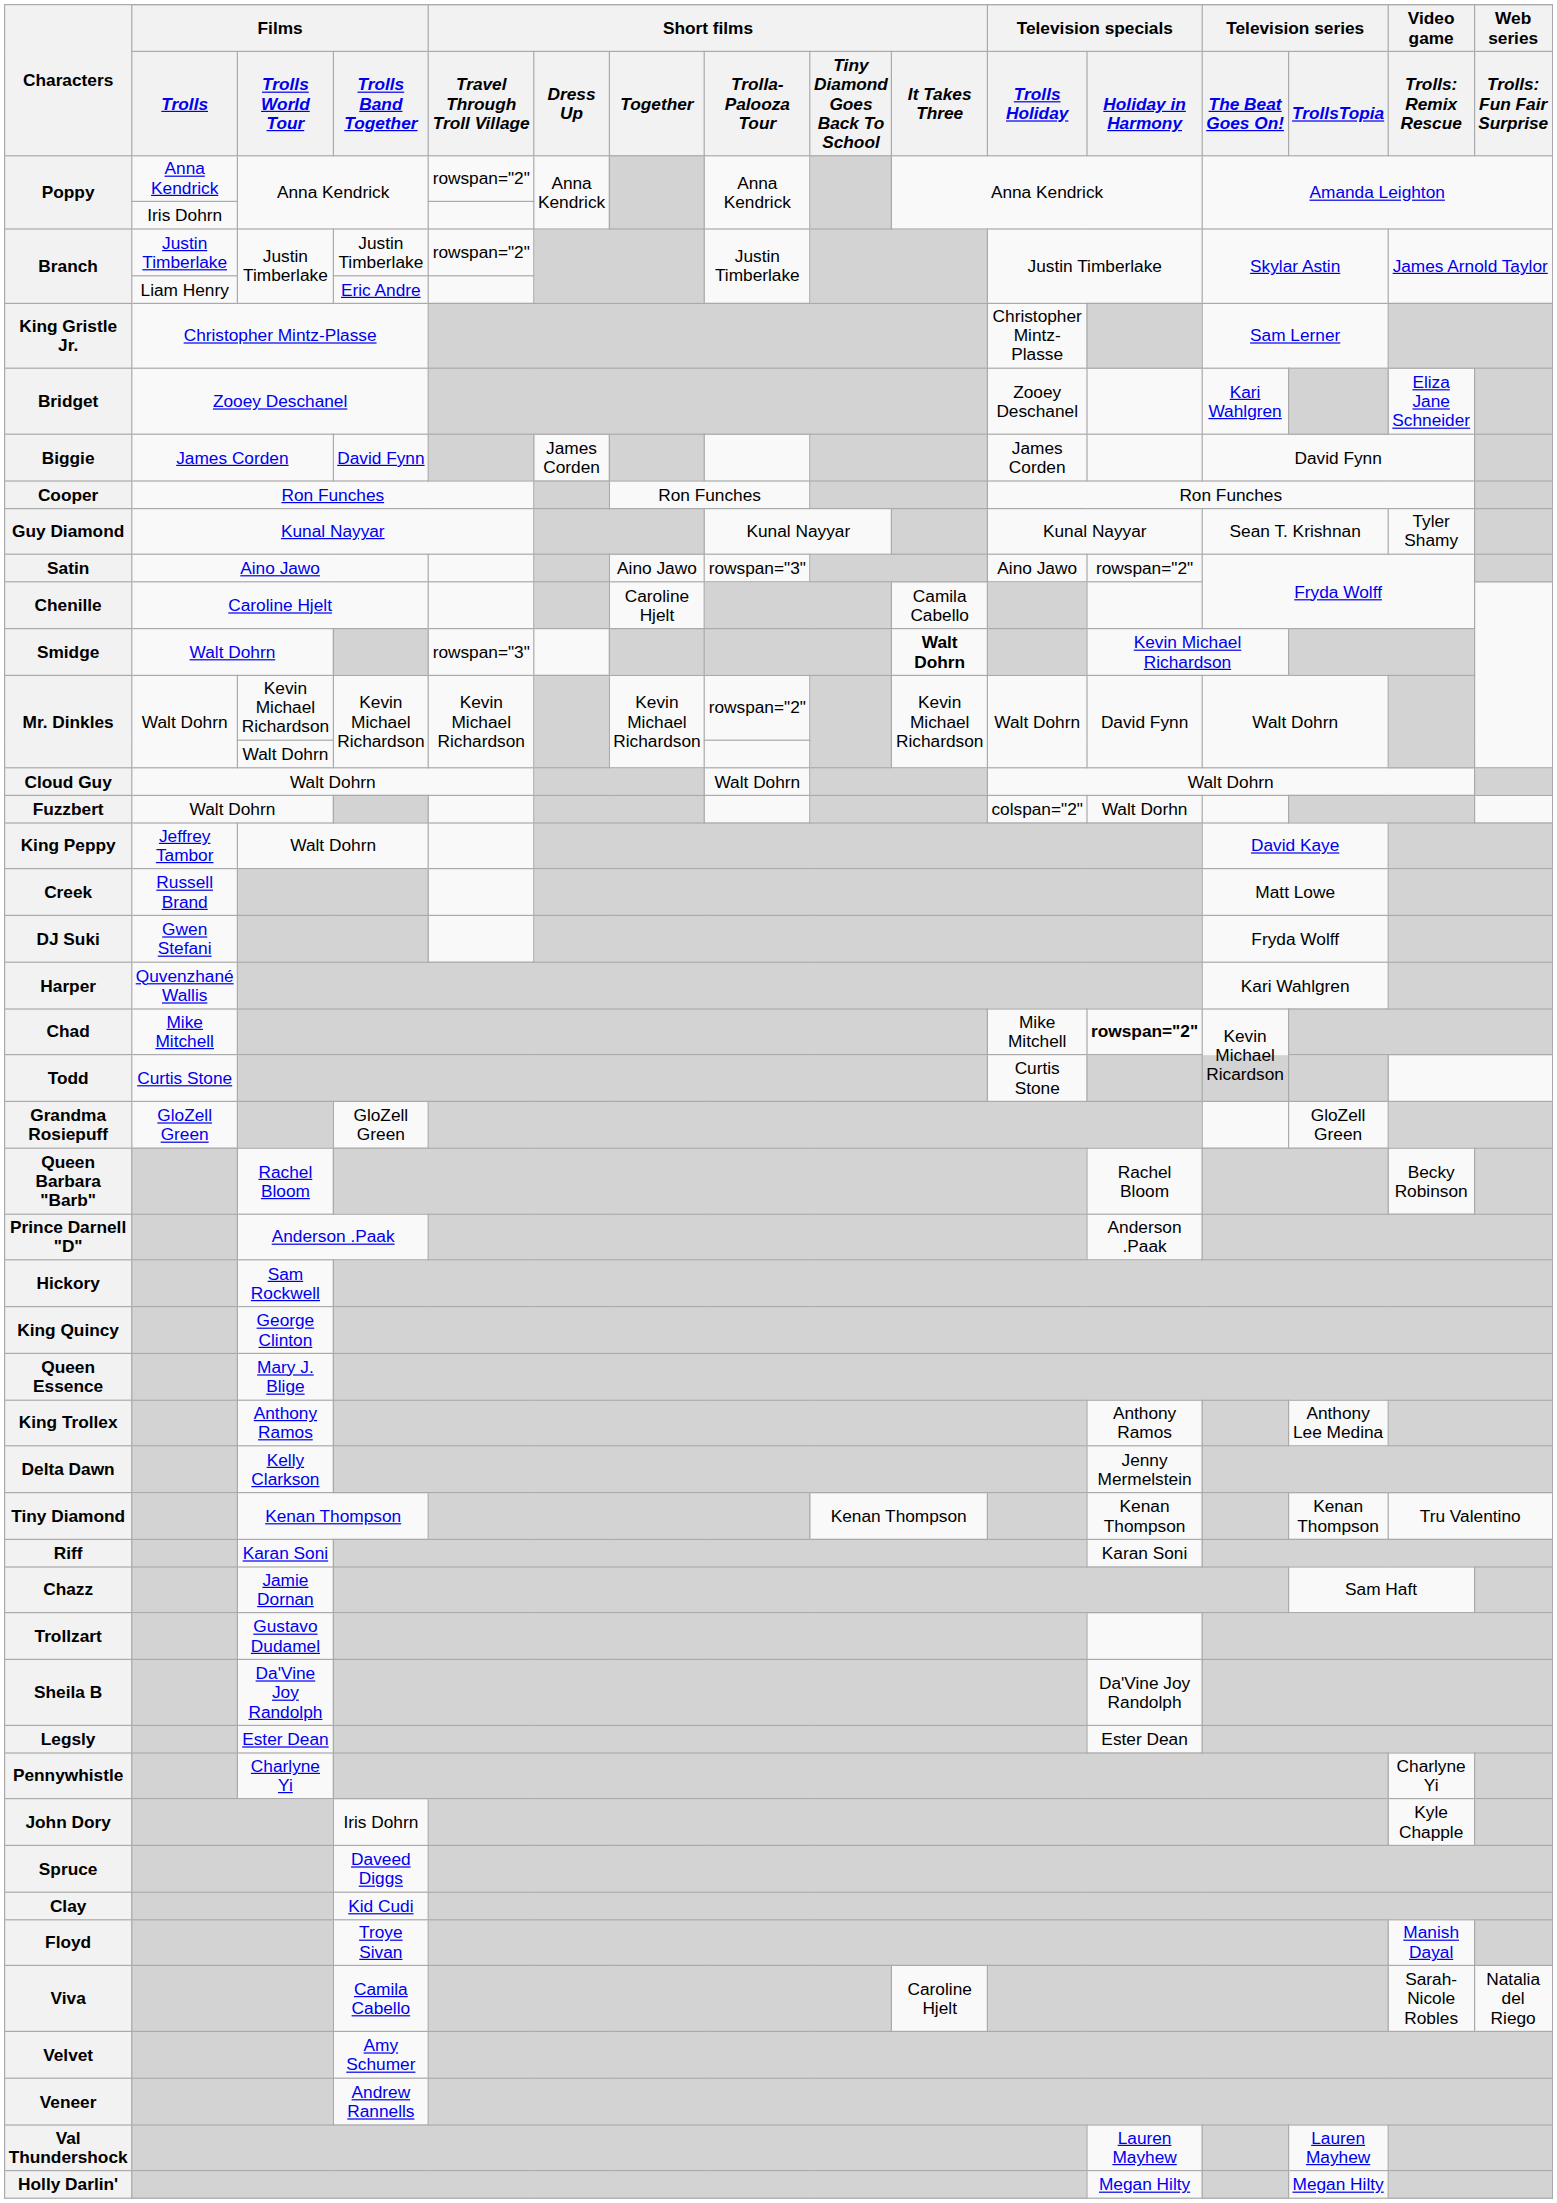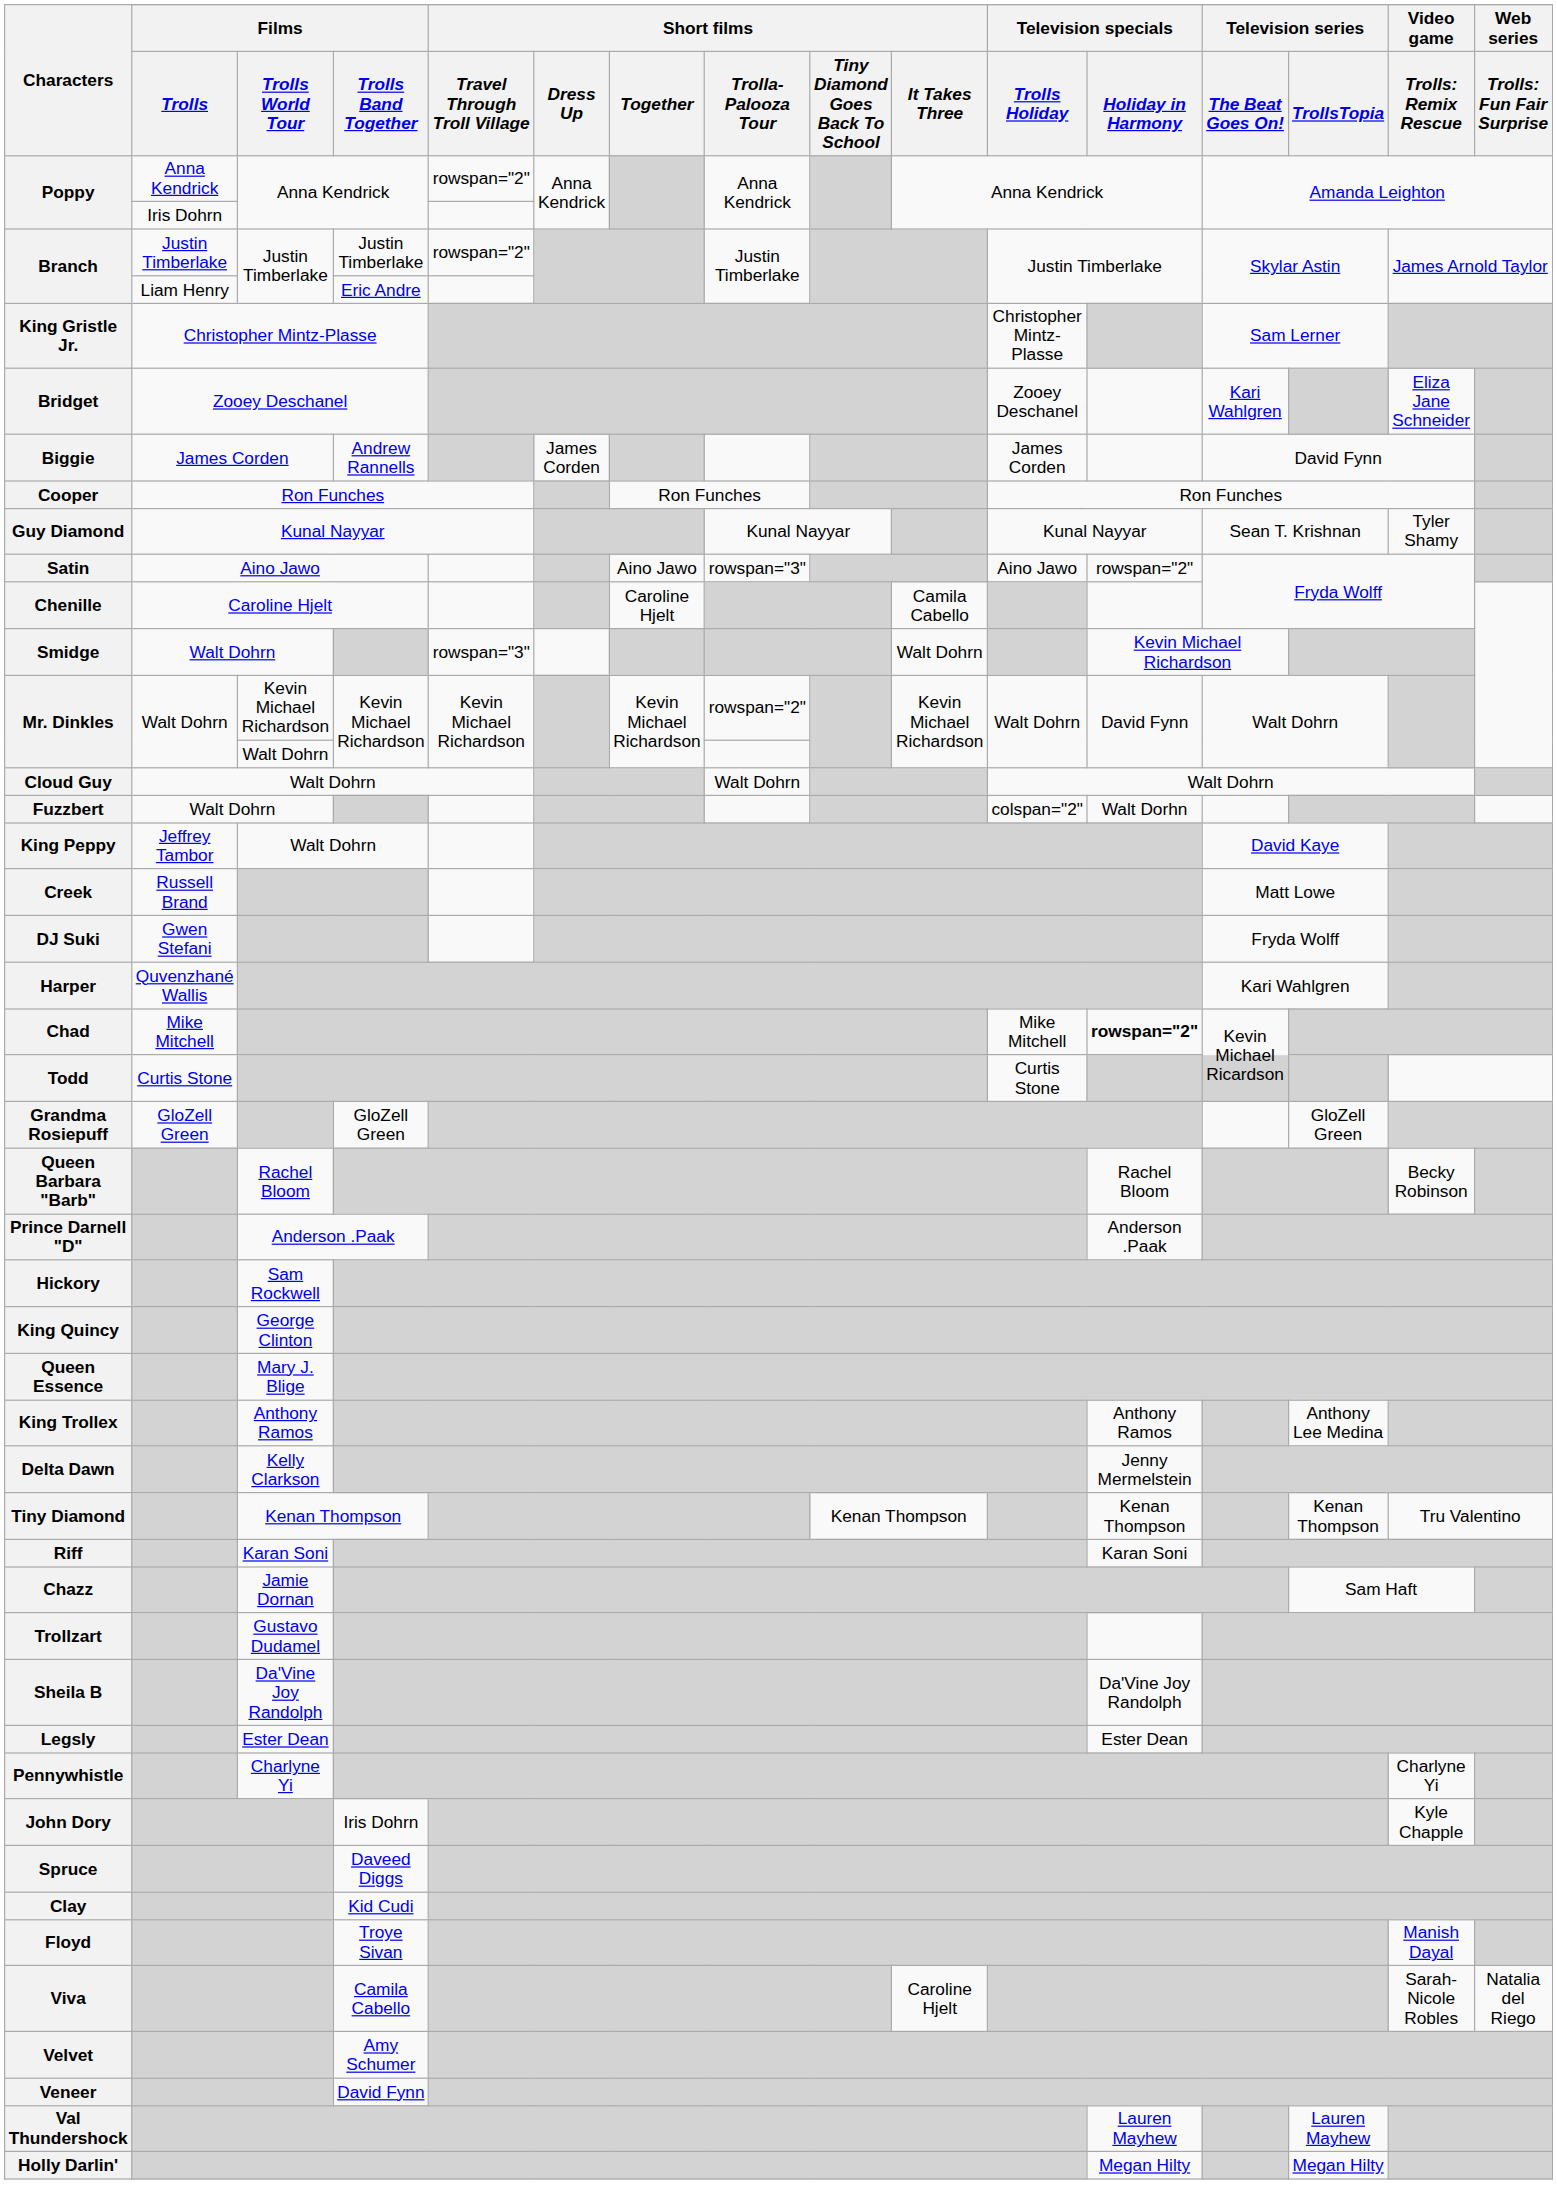(381, 458) David Fynn -> (381, 458) Andrew Rannells
(940, 652) bold -> (940, 652) normal
(381, 2102) Andrew Rannells -> (381, 2092) David Fynn
